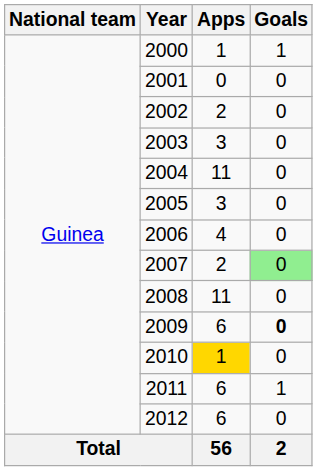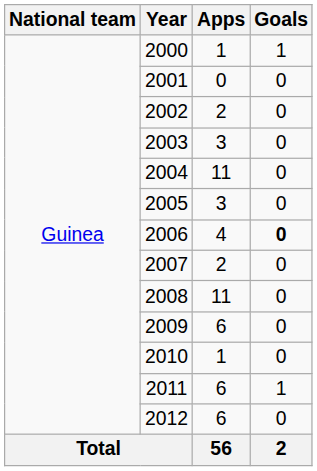(281, 234) normal -> (281, 234) bold
(281, 265) lightgreen background -> (281, 265) no background
(281, 326) bold -> (281, 326) normal
(221, 357) gold background -> (221, 357) no background
